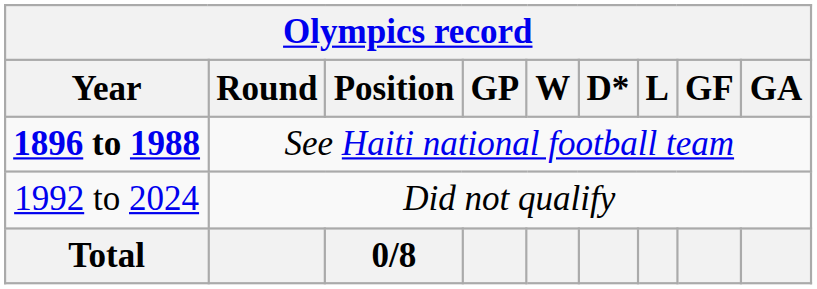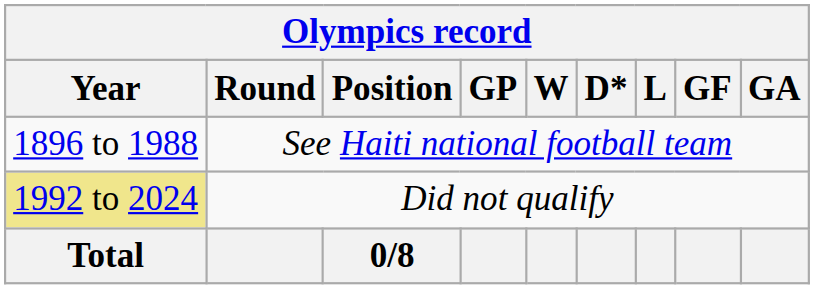(107, 143) bold -> (106, 143) normal
(107, 198) no background -> (106, 198) khaki background
